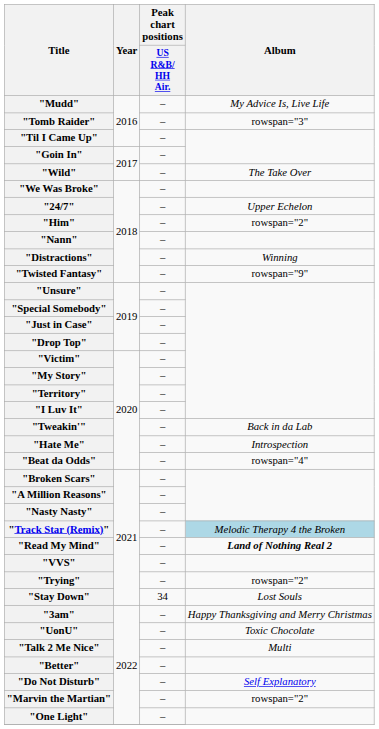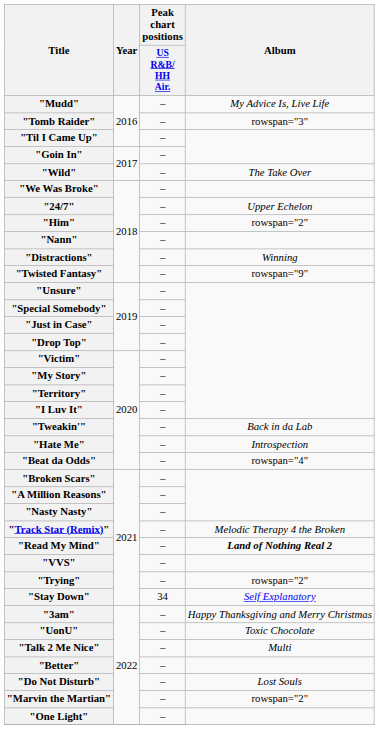(280, 529) lightblue background -> (280, 529) no background
(280, 597) Lost Souls -> (280, 597) Self Explanatory
(280, 682) Self Explanatory -> (280, 682) Lost Souls
